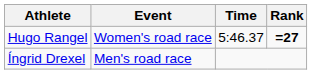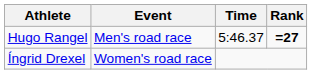(153, 37) Women's road race -> (143, 37) Men's road race
(143, 59) Men's road race -> (153, 59) Women's road race
